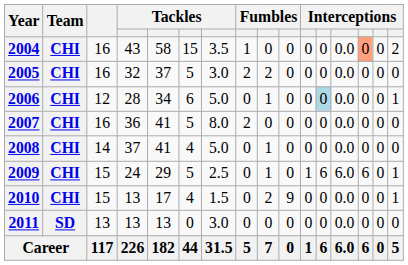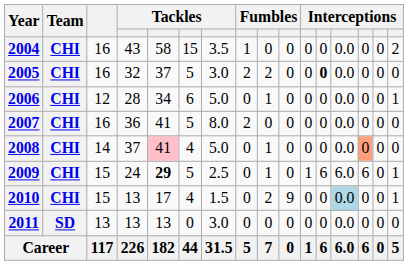(365, 49) lightsalmon background -> (365, 49) no background
(323, 73) normal -> (323, 73) bold
(323, 98) lightblue background -> (323, 98) no background
(163, 148) no background -> (163, 148) pink background
(365, 148) no background -> (365, 148) lightsalmon background
(163, 173) normal -> (163, 173) bold
(344, 198) no background -> (344, 198) lightblue background
